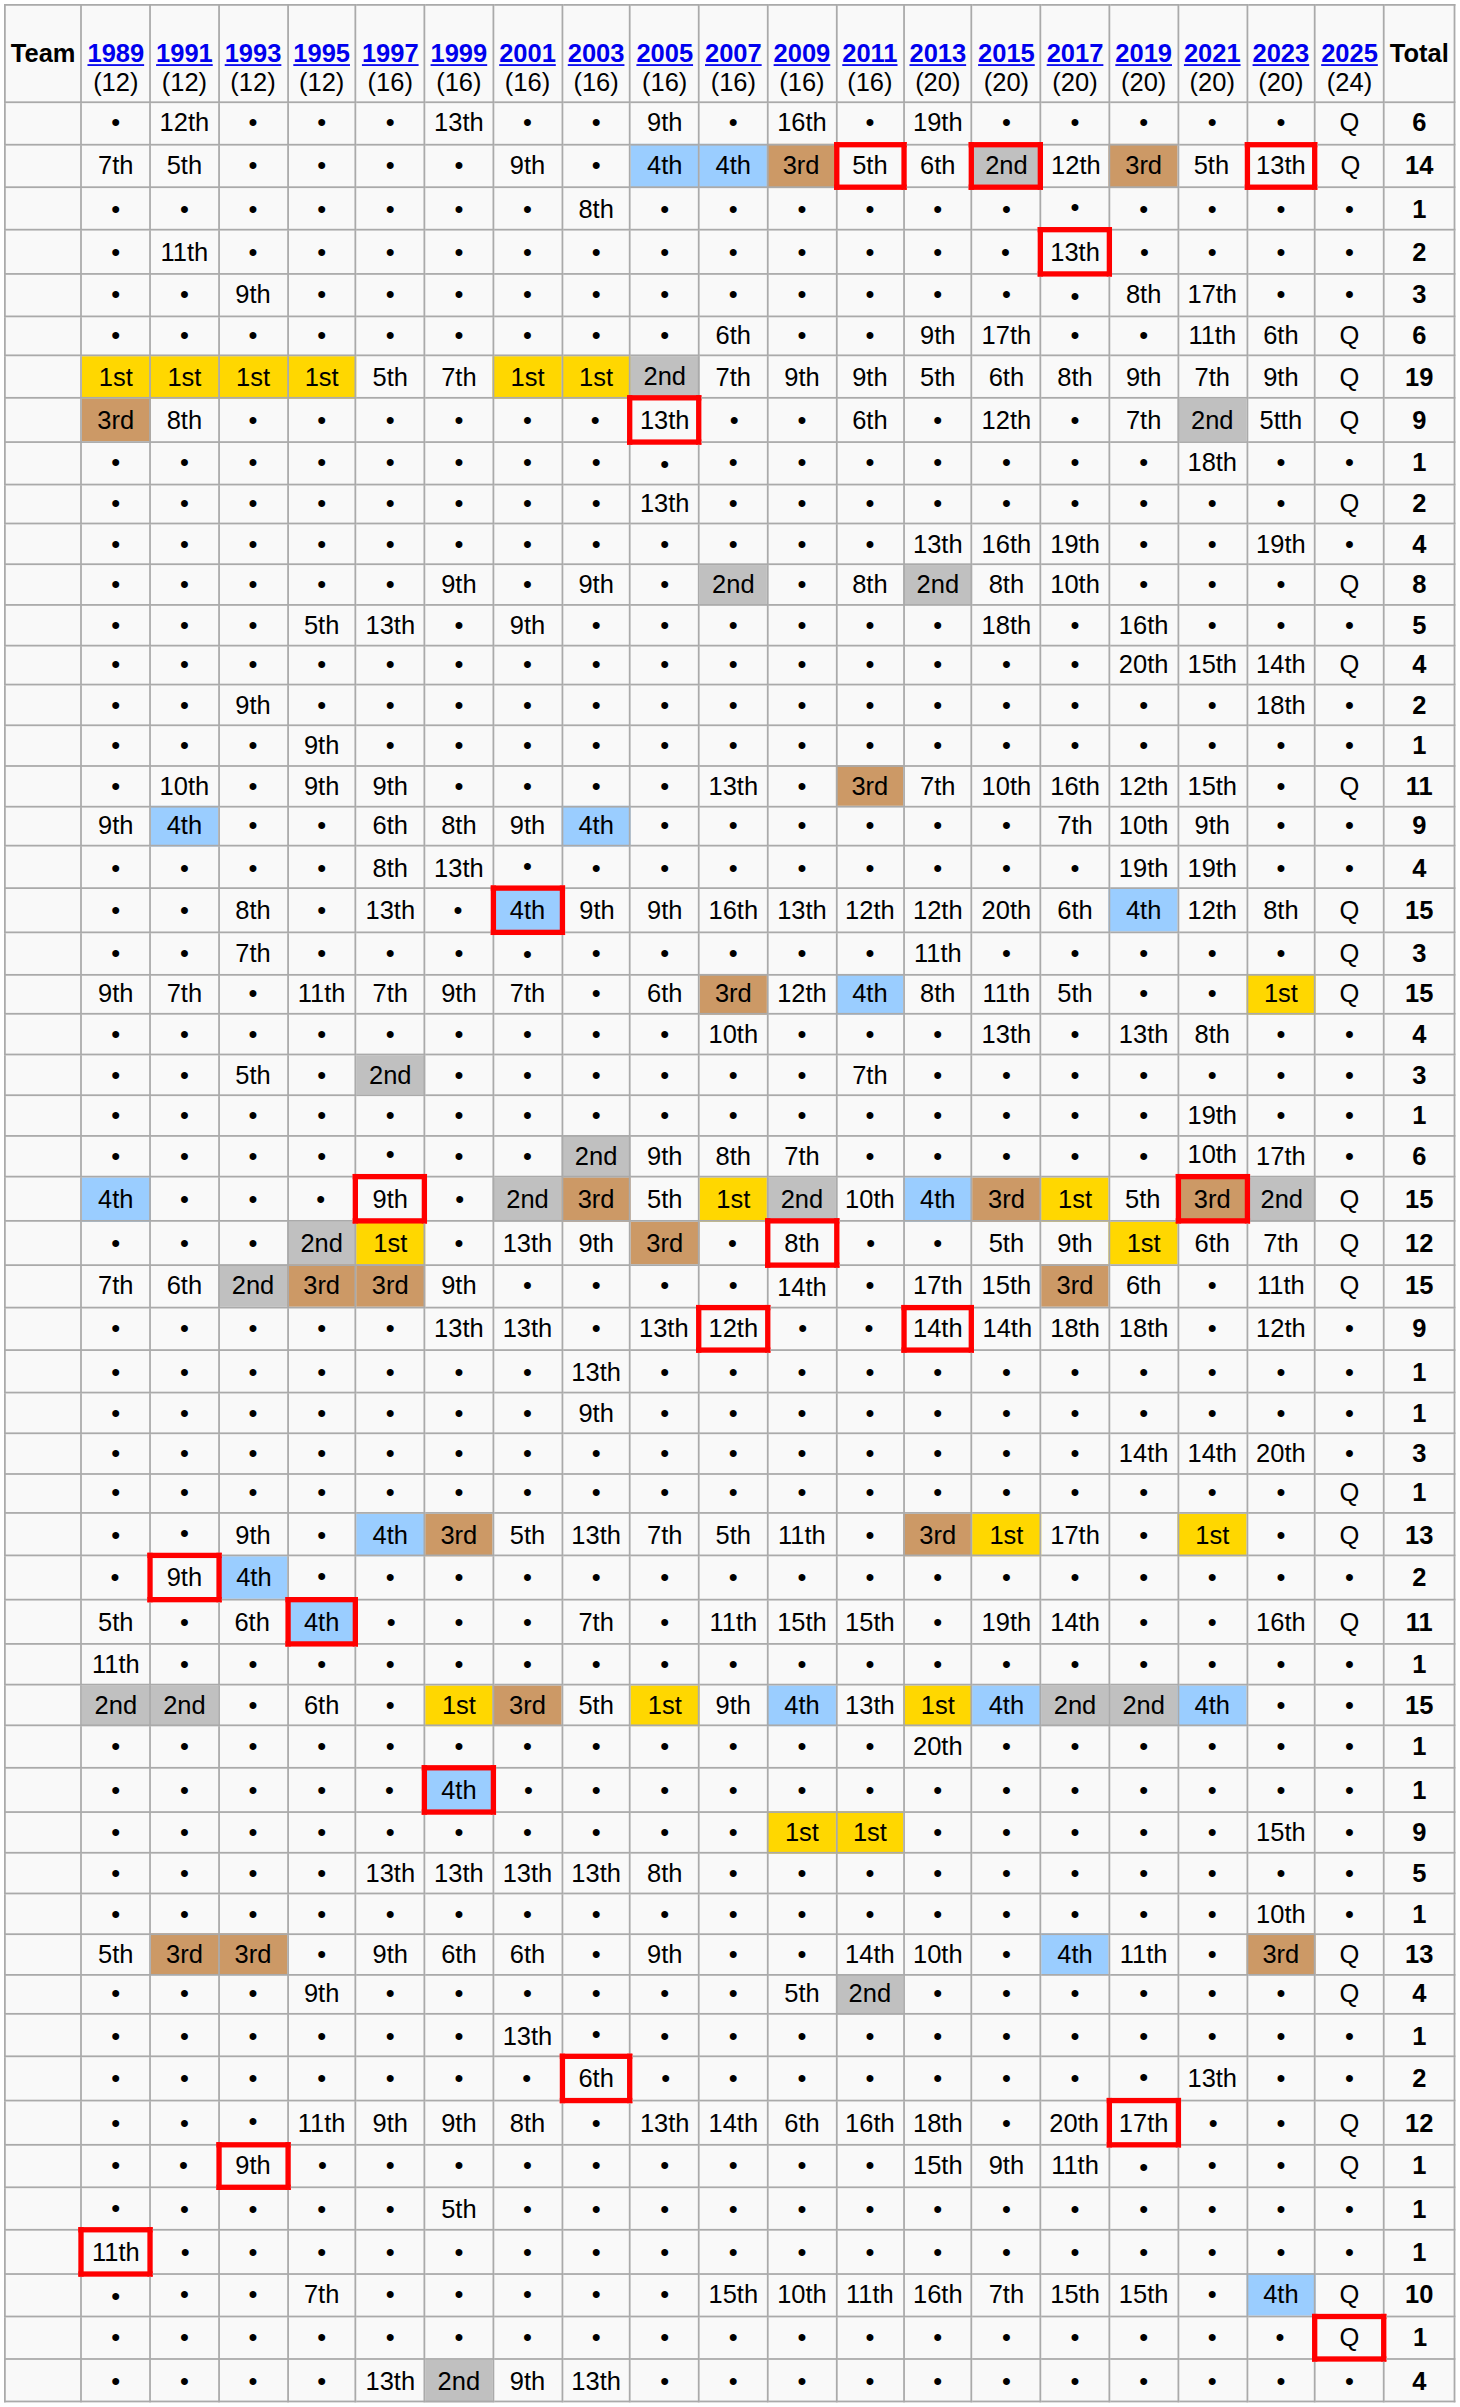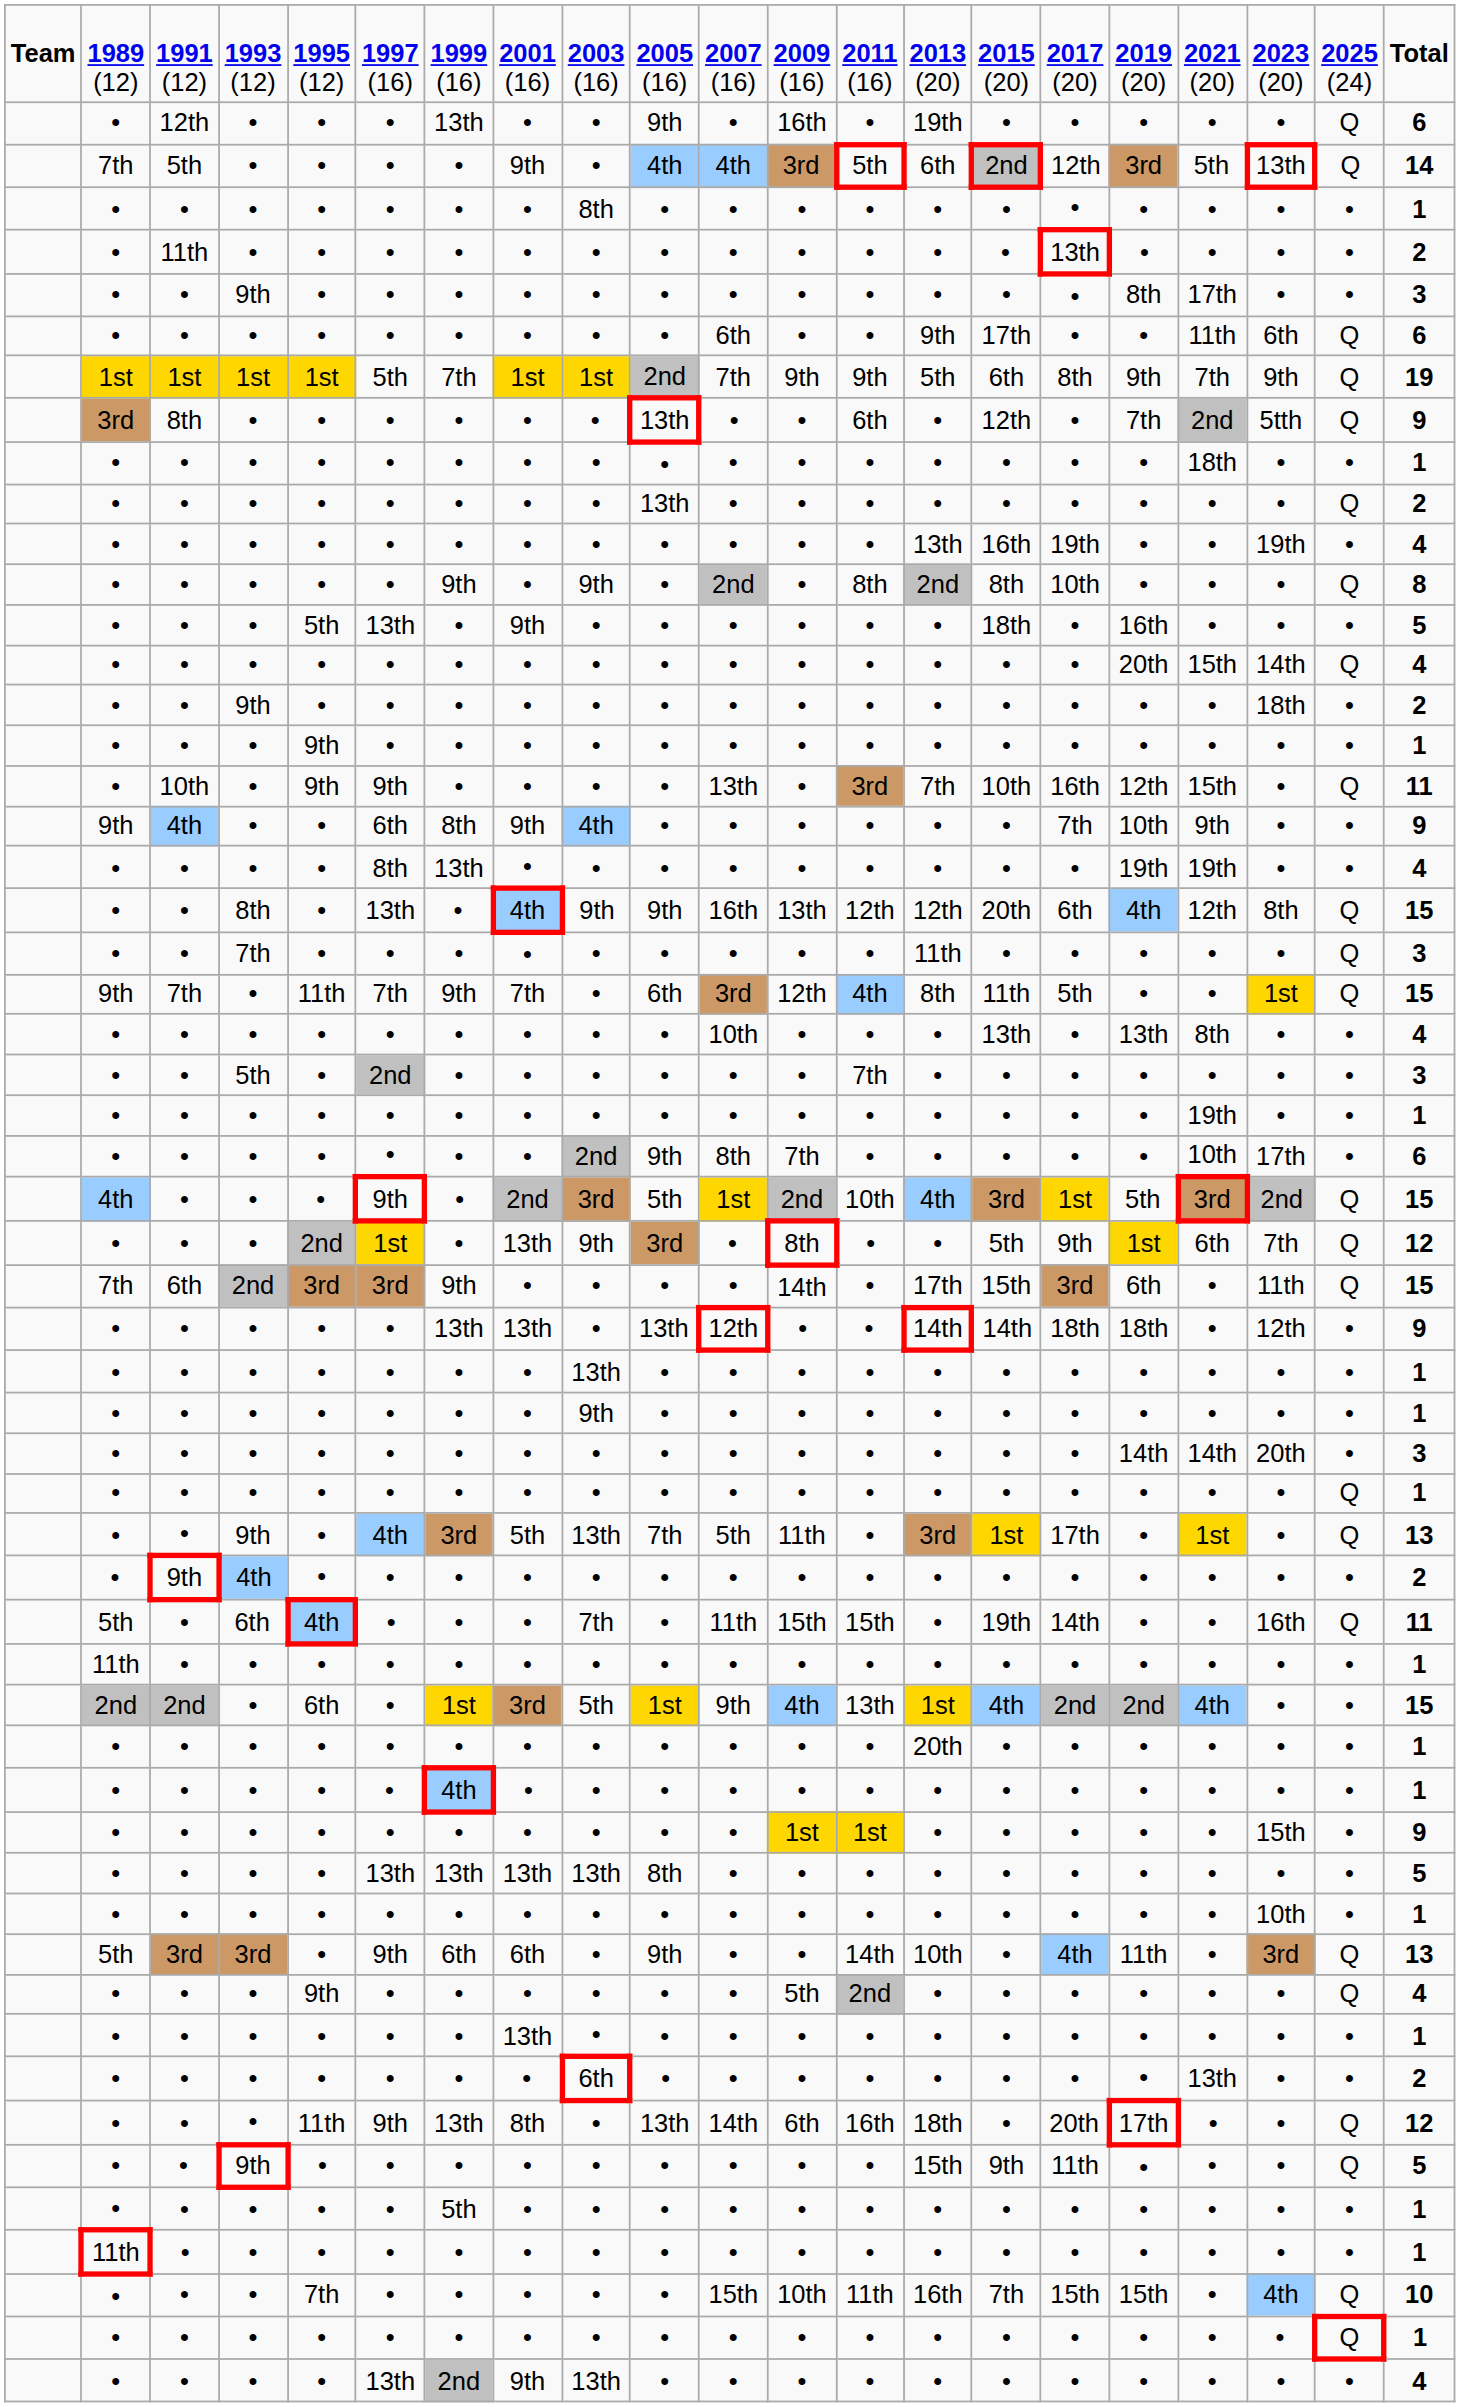(459, 2122) 9th -> (459, 2122) 13th
(1419, 2166) 1 -> (1419, 2166) 5
